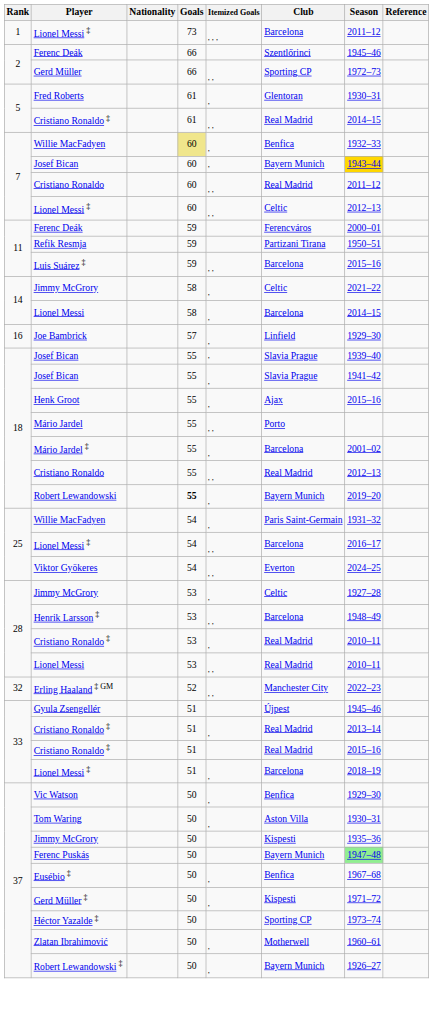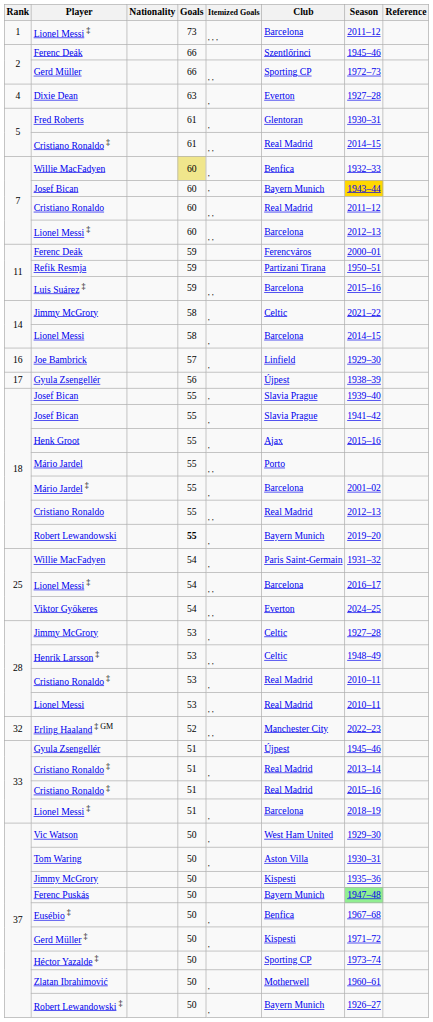+ row: (18, 96)
(276, 208) Celtic -> (284, 232) Barcelona
+ row: (18, 380)
(284, 617) Barcelona -> (276, 657) Celtic
(279, 795) Benfica -> (299, 835) West Ham United
